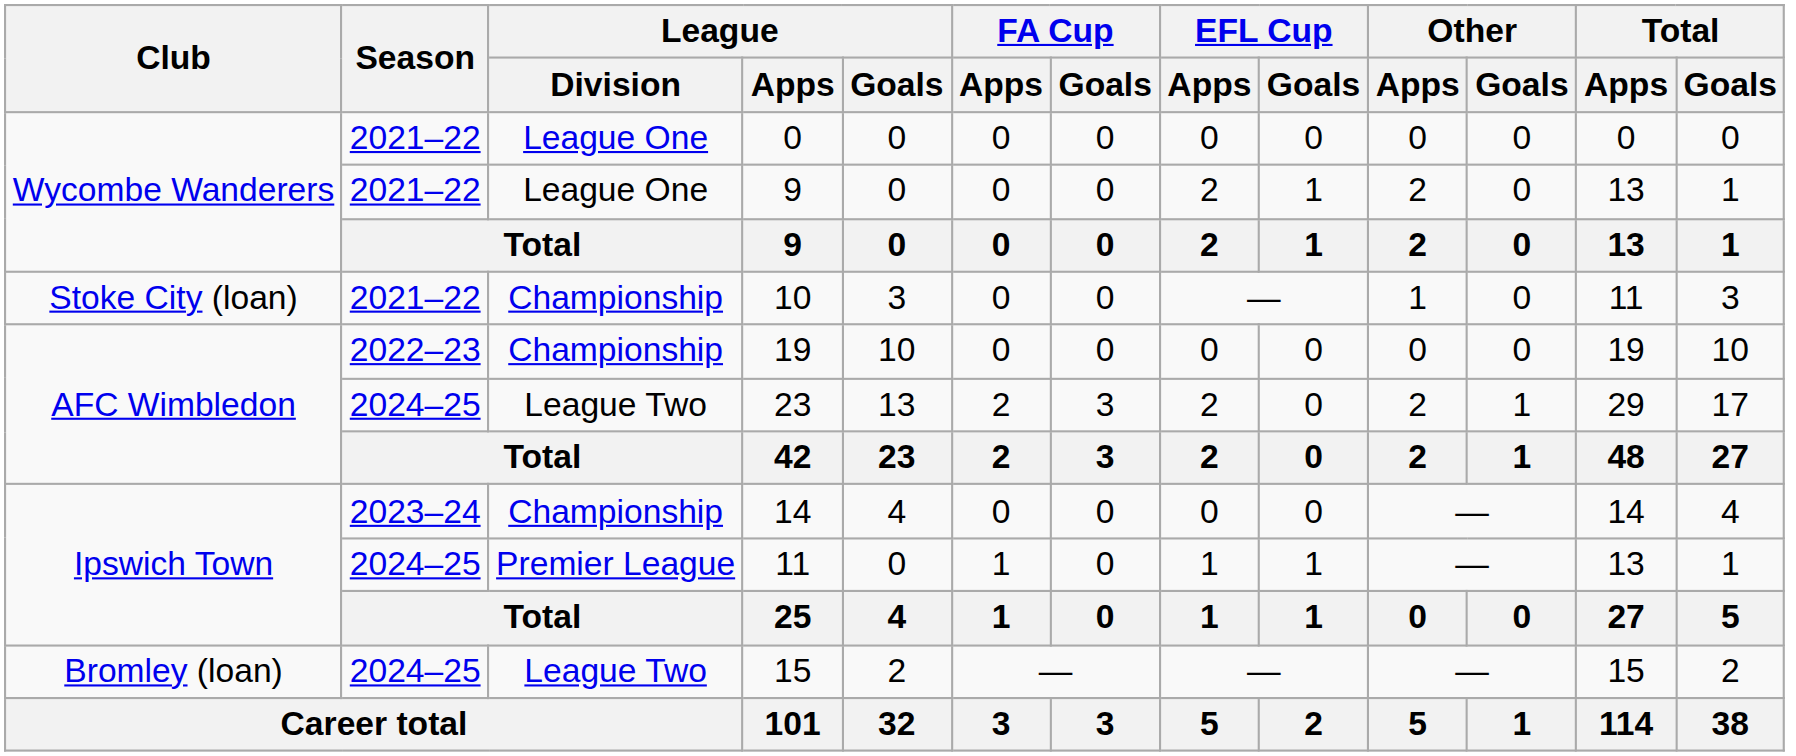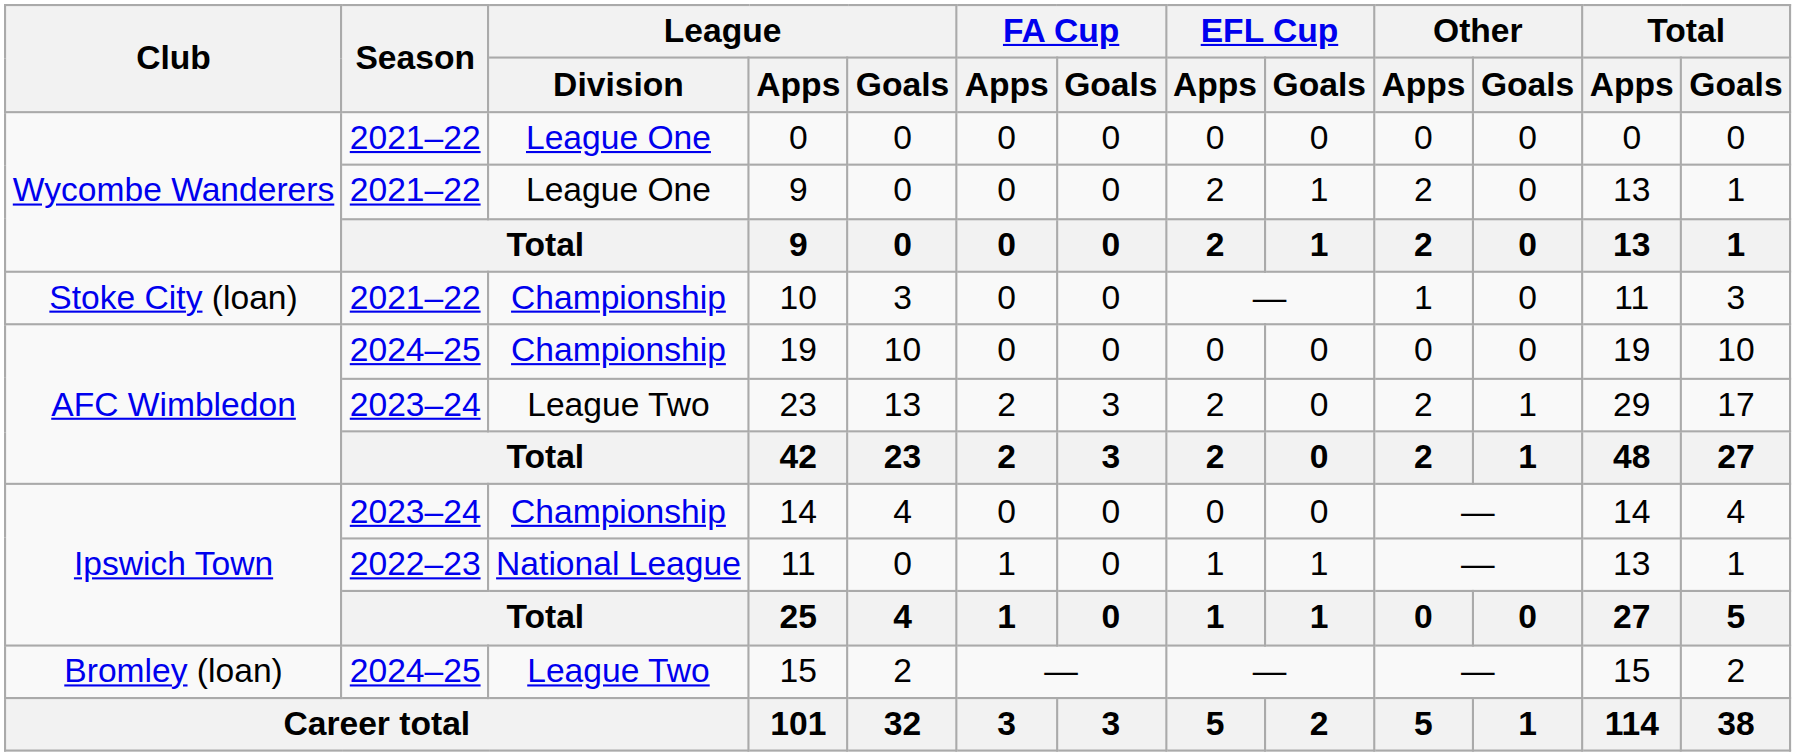(415, 350) 2022–23 -> (415, 350) 2024–25
(415, 404) 2024–25 -> (415, 404) 2023–24
(415, 564) 2024–25 -> (415, 564) 2022–23
(616, 564) Premier League -> (618, 564) National League
